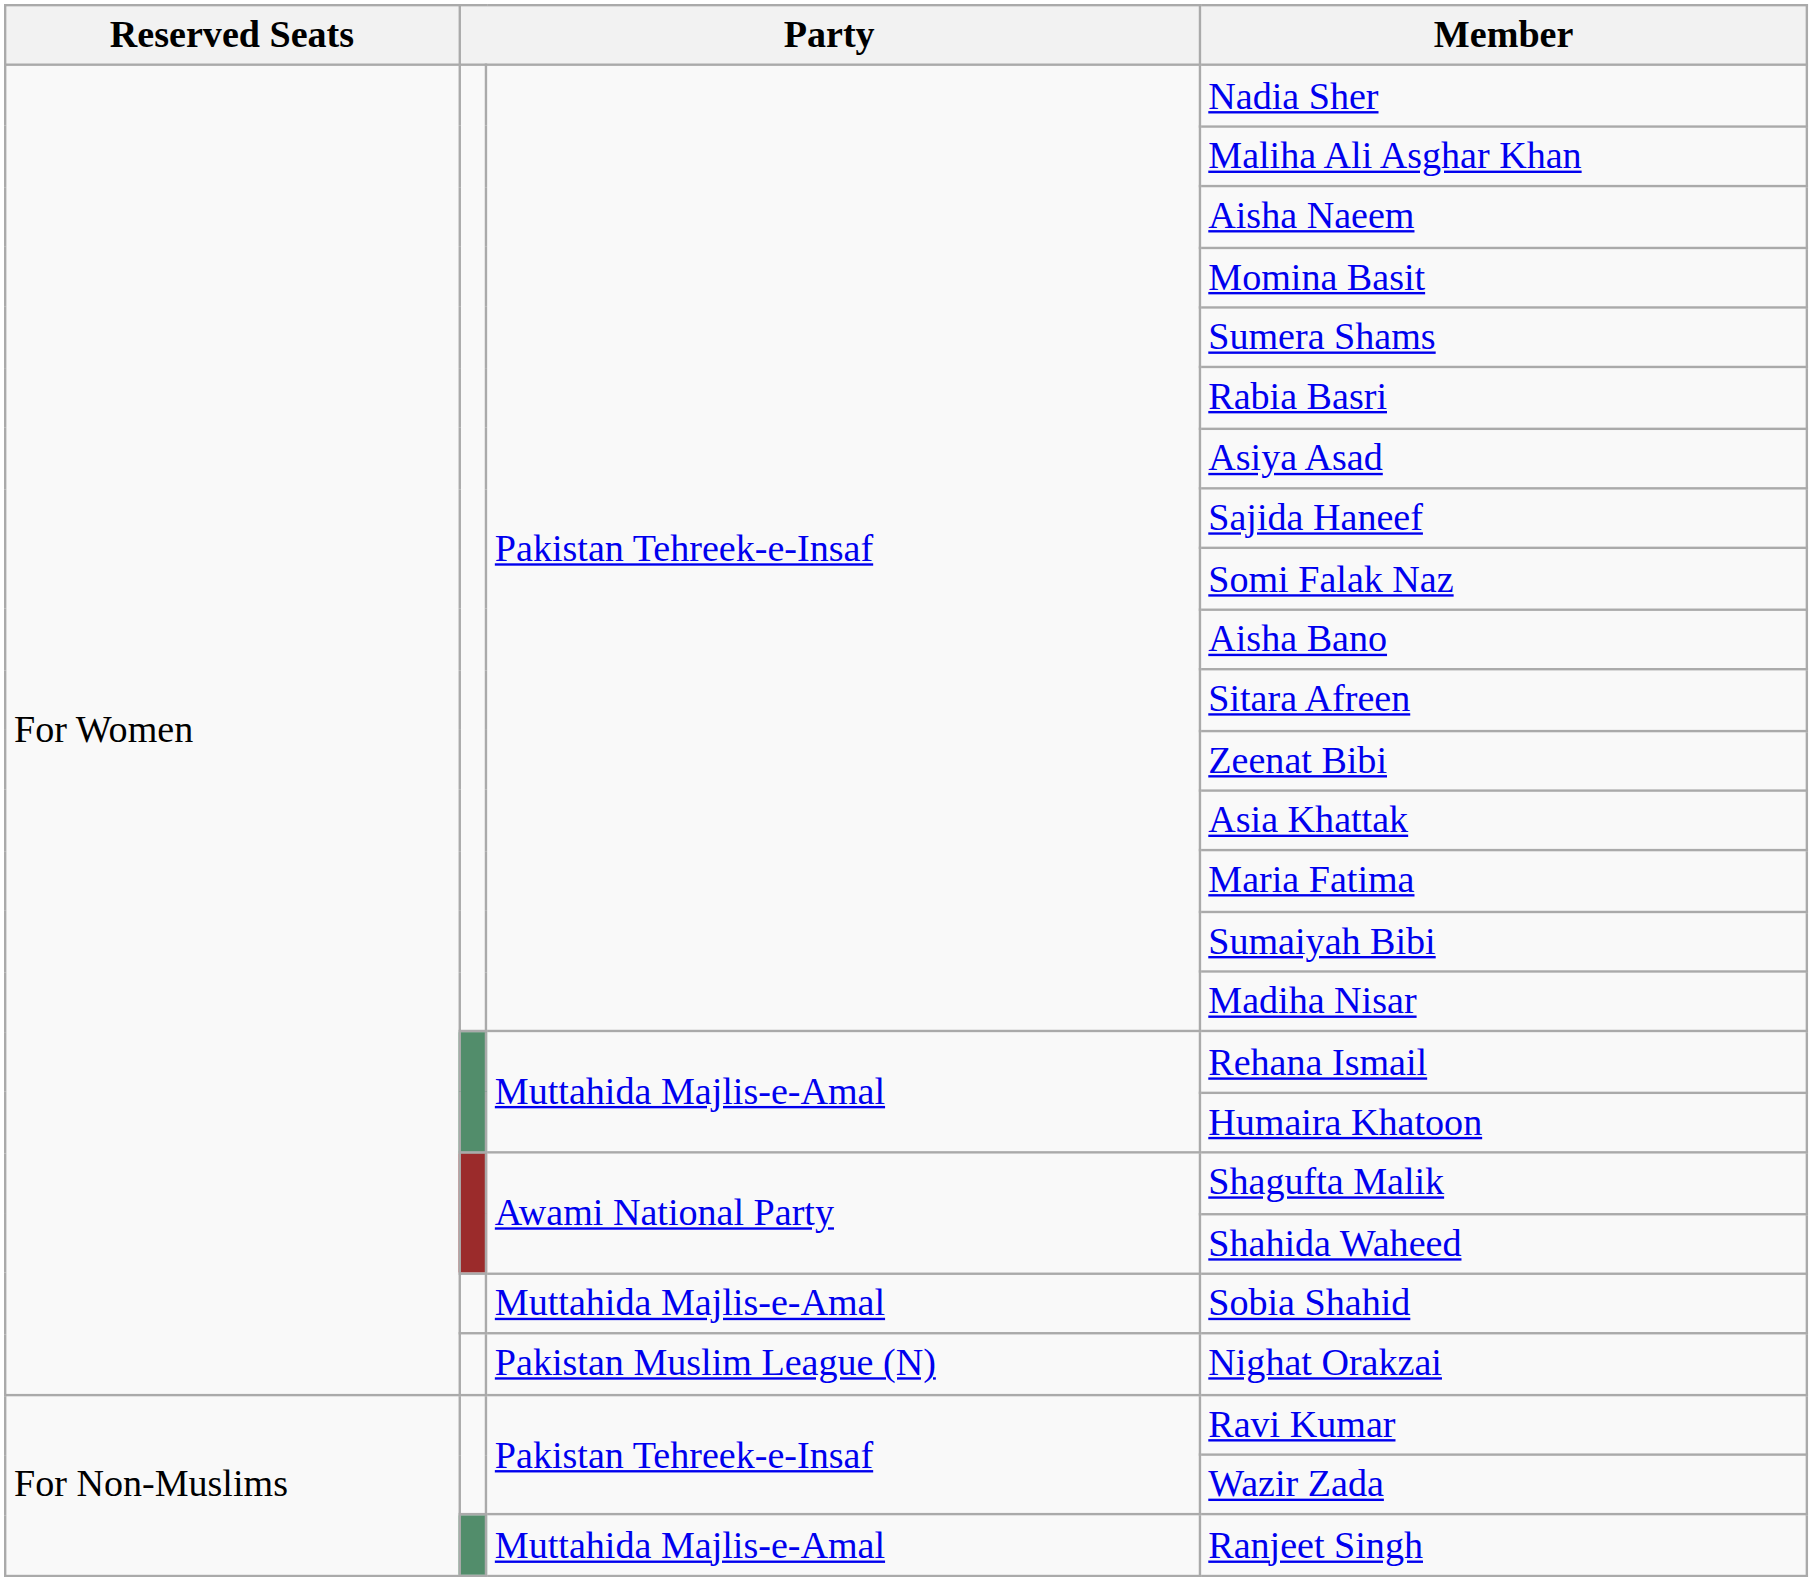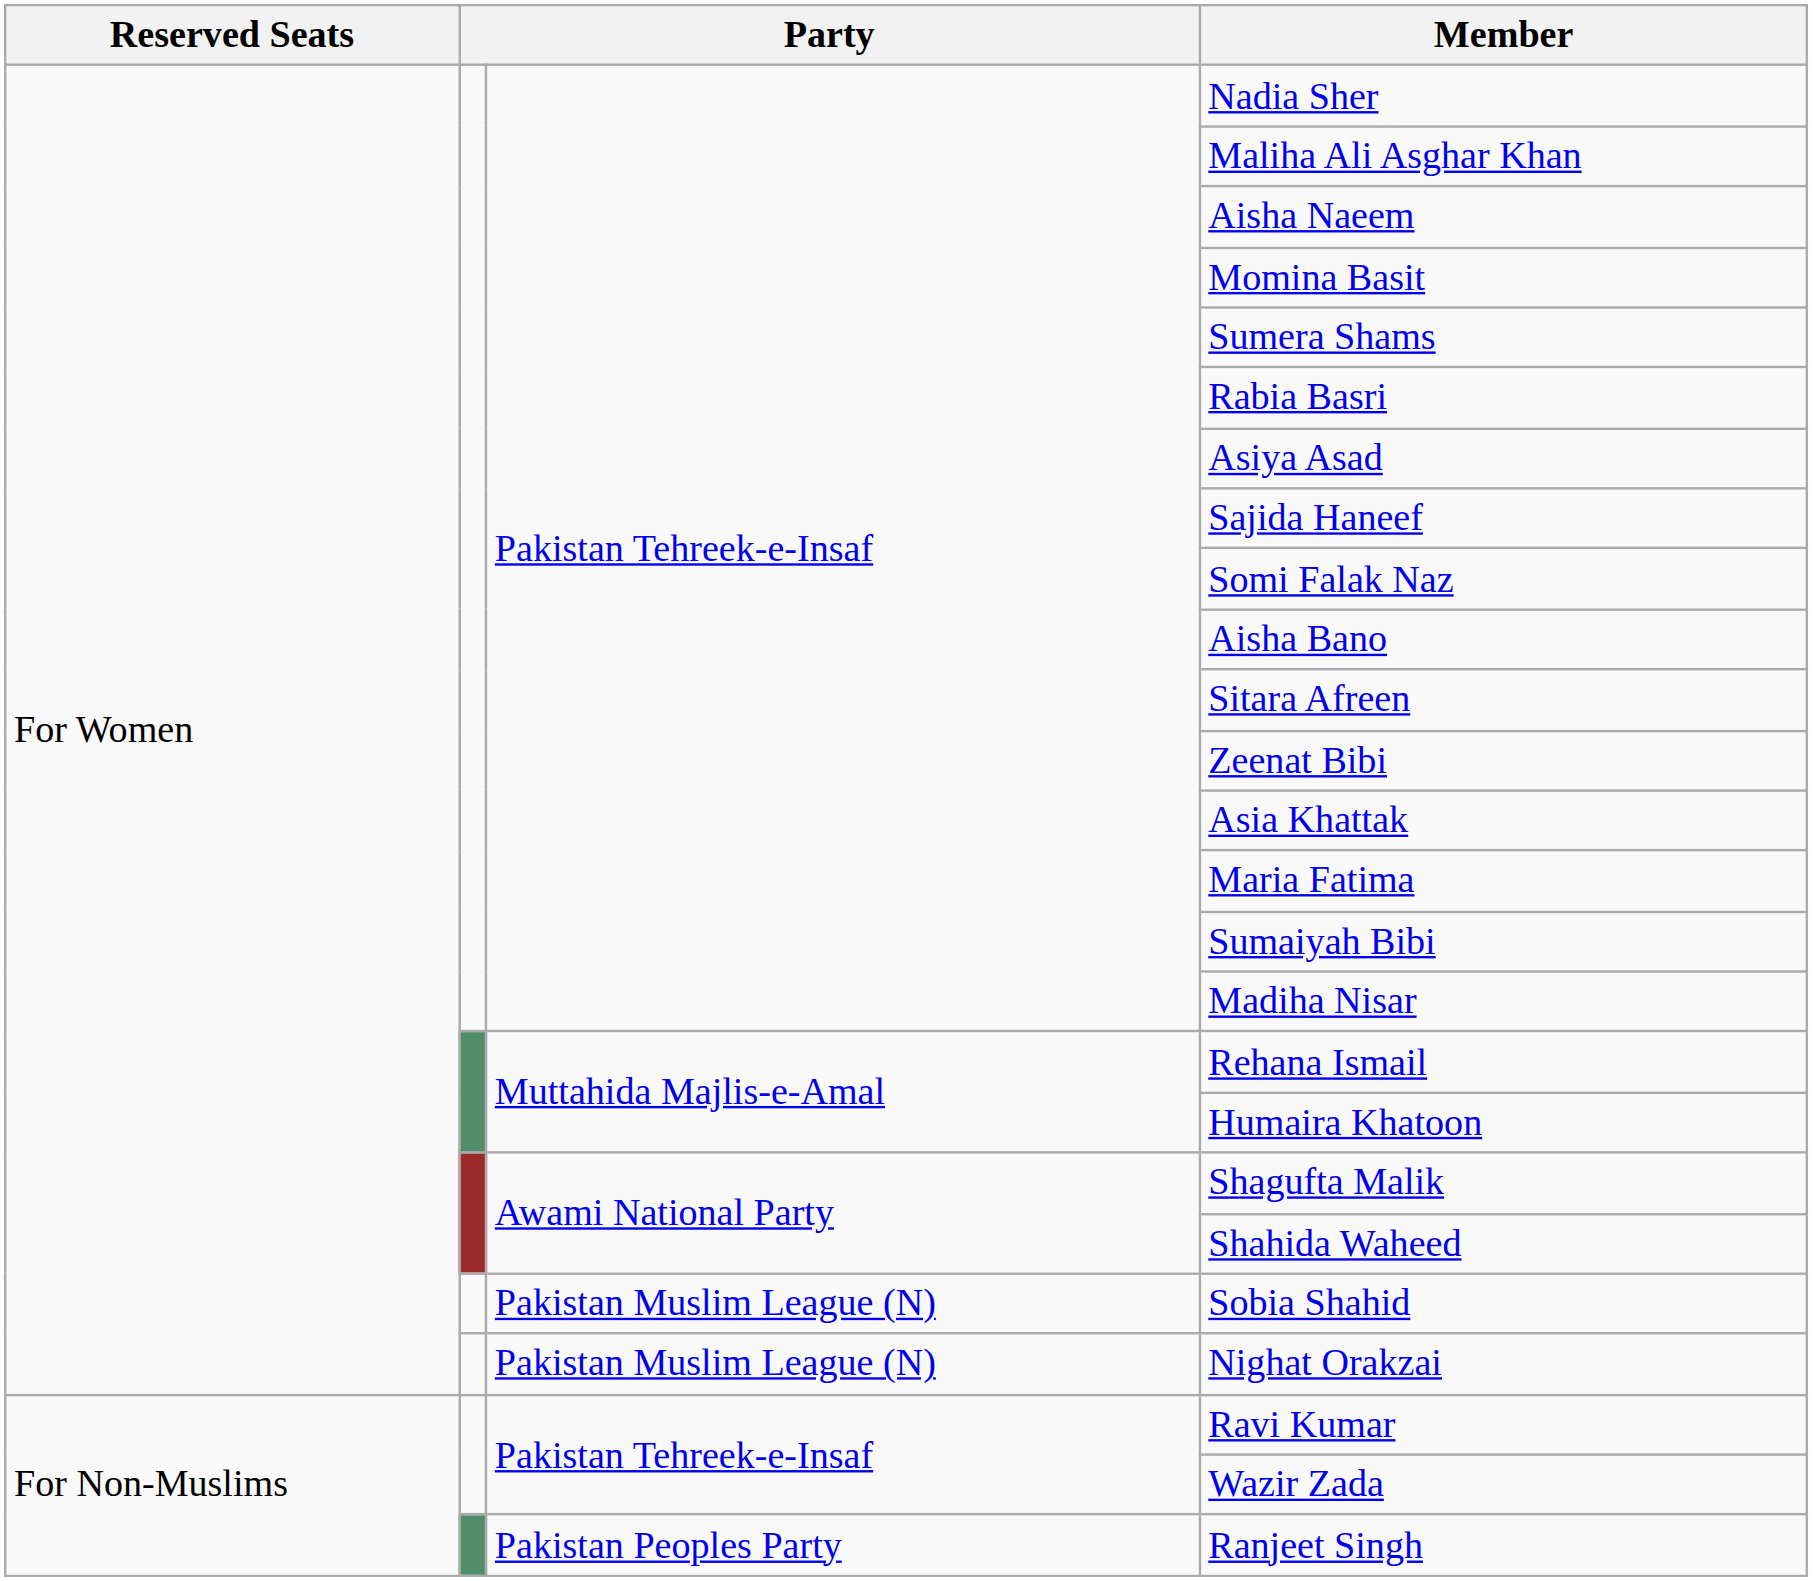(690, 1302) Muttahida Majlis-e-Amal -> (715, 1302) Pakistan Muslim League (N)
(690, 1544) Muttahida Majlis-e-Amal -> (668, 1544) Pakistan Peoples Party
